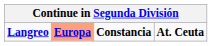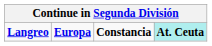(72, 31) lightsalmon background -> (72, 31) no background
(180, 31) no background -> (180, 31) paleturquoise background
